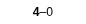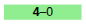(43, 12) no background -> (43, 12) lightgreen background
